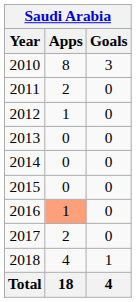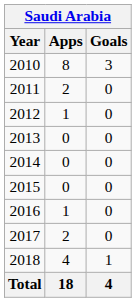(66, 211) lightsalmon background -> (66, 211) no background
